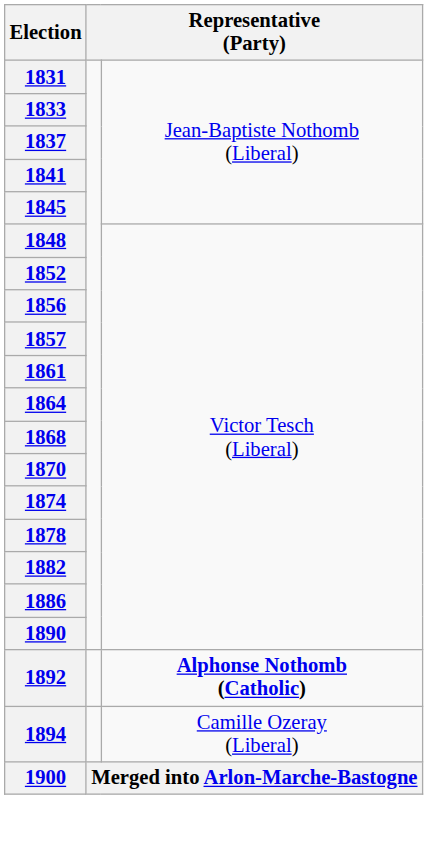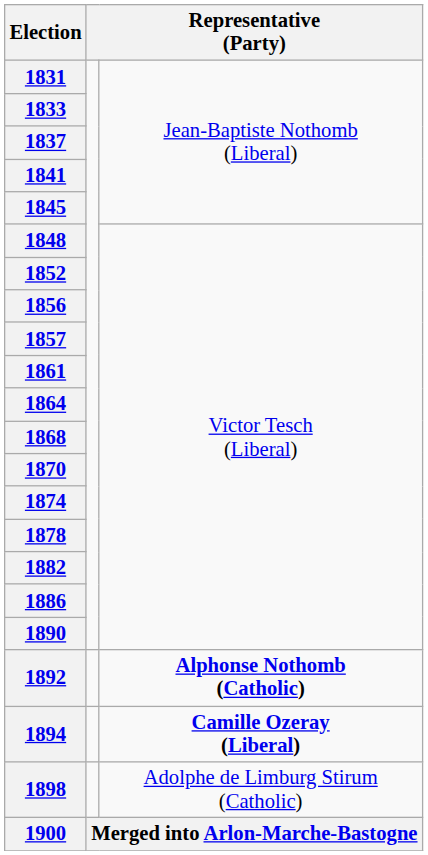(262, 733) normal -> (261, 733) bold
+ row: (46, 789)
